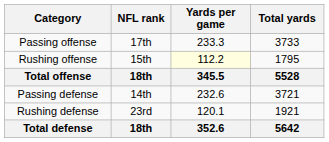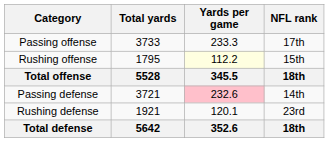columns swapped: (287, 19) <-> (141, 19)
(211, 94) no background -> (224, 94) pink background
